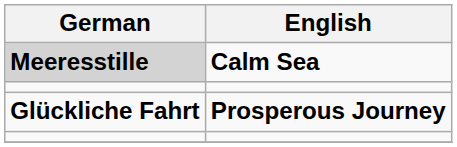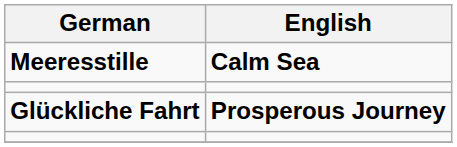(79, 61) lightgrey background -> (79, 61) no background
